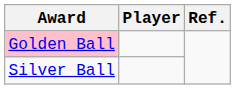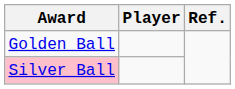(62, 44) pink background -> (62, 44) no background
(62, 70) no background -> (62, 70) pink background
